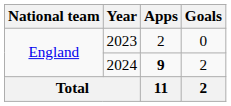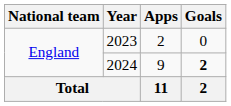(161, 64) bold -> (161, 64) normal
(203, 64) normal -> (203, 64) bold
